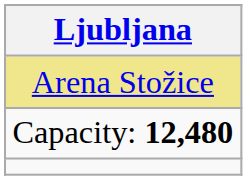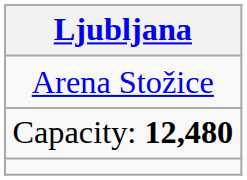(123, 81) khaki background -> (123, 81) no background
